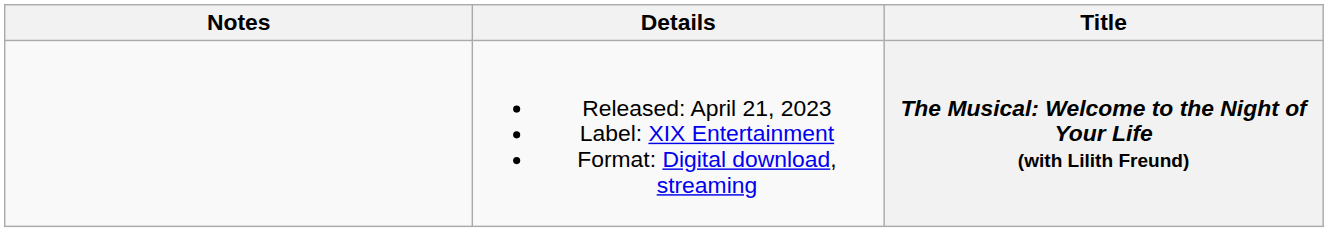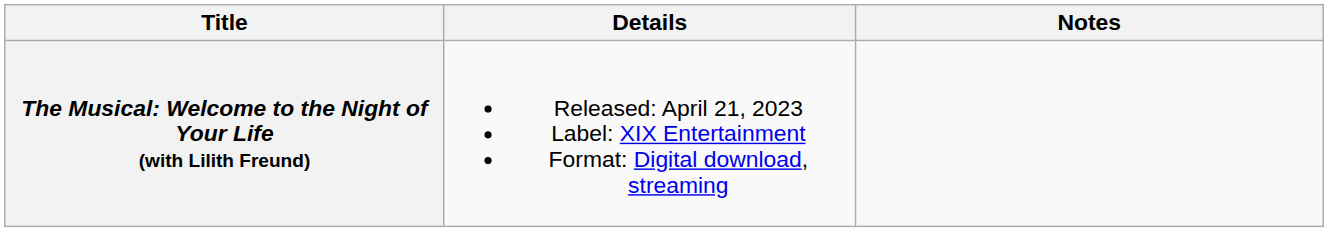columns swapped: (1104, 22) <-> (239, 22)
